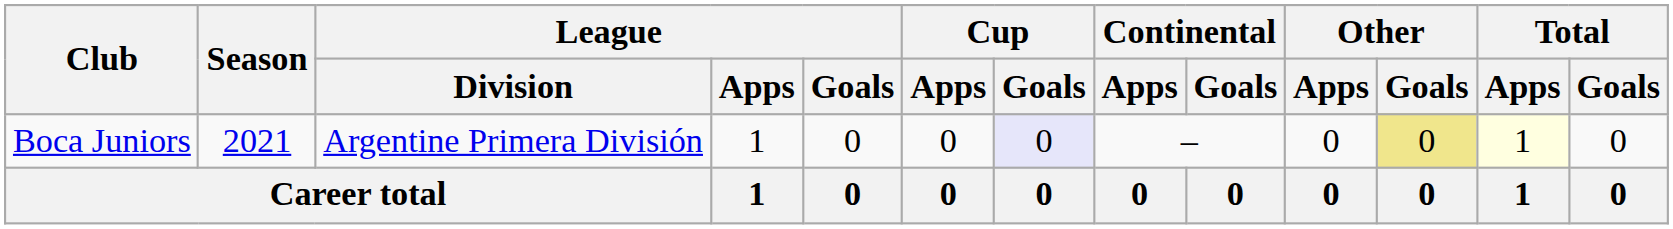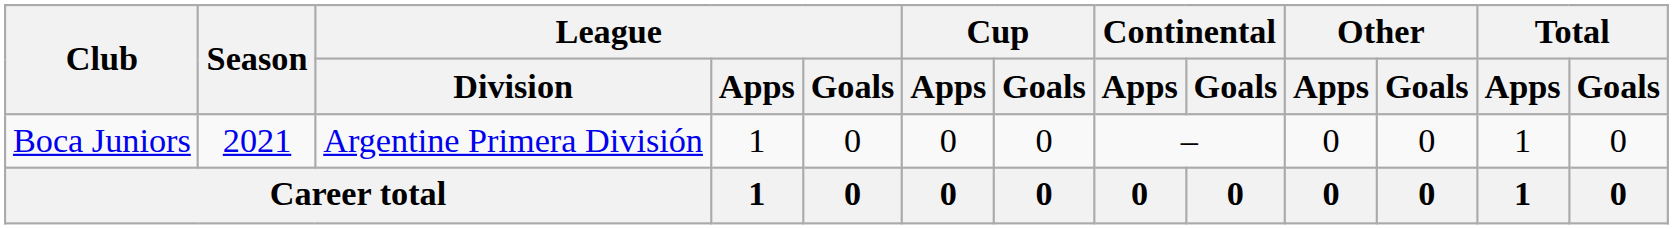(1044, 140) lavender background -> (1044, 140) no background
(1427, 140) khaki background -> (1427, 140) no background
(1523, 140) lightyellow background -> (1523, 140) no background
